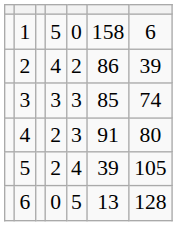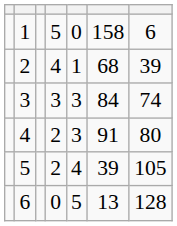(76, 65) 2 -> (76, 65) 1
(108, 65) 86 -> (108, 65) 68
(108, 100) 85 -> (108, 100) 84
